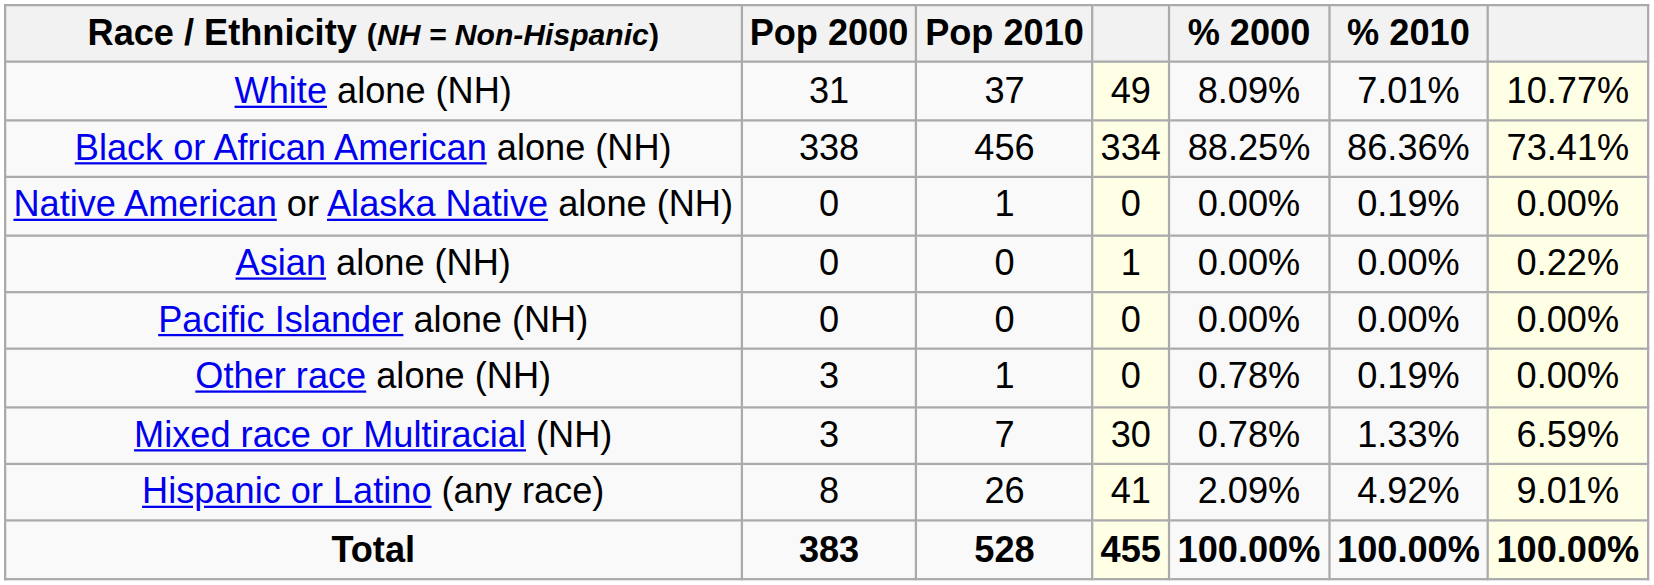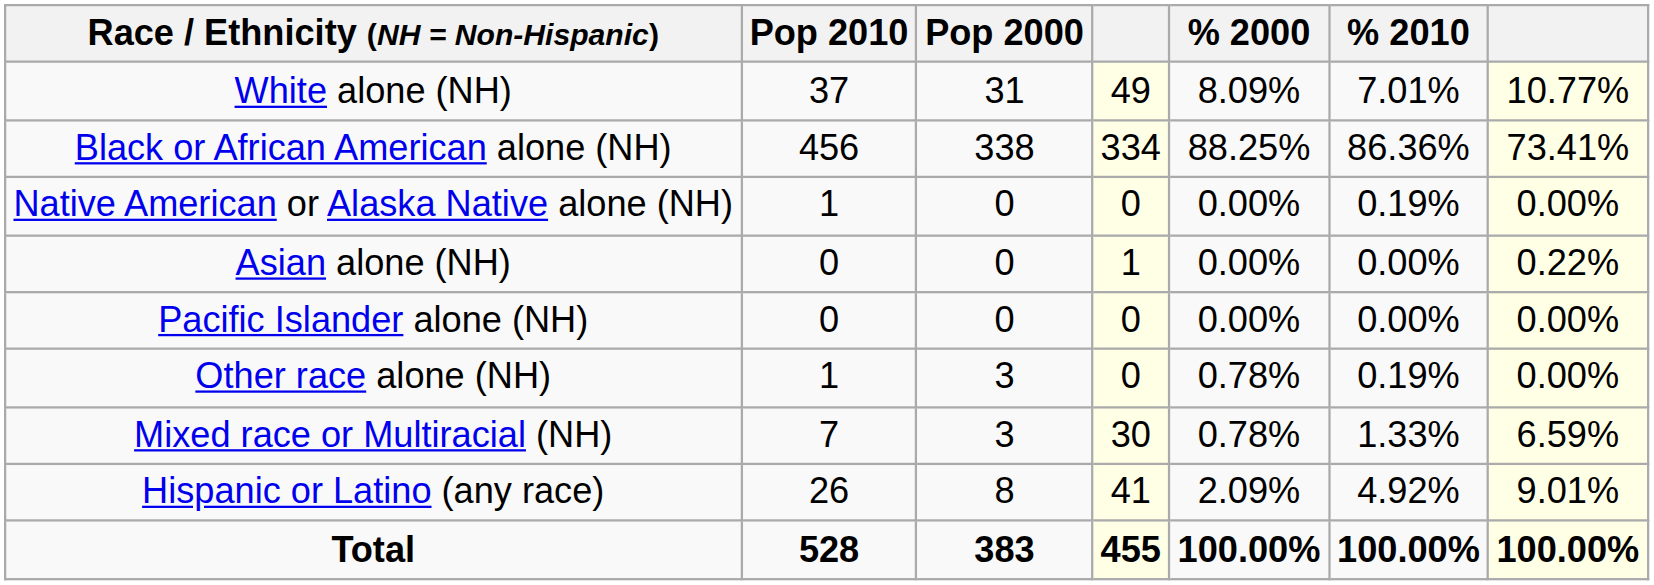columns swapped: (829, 33) <-> (1005, 33)
